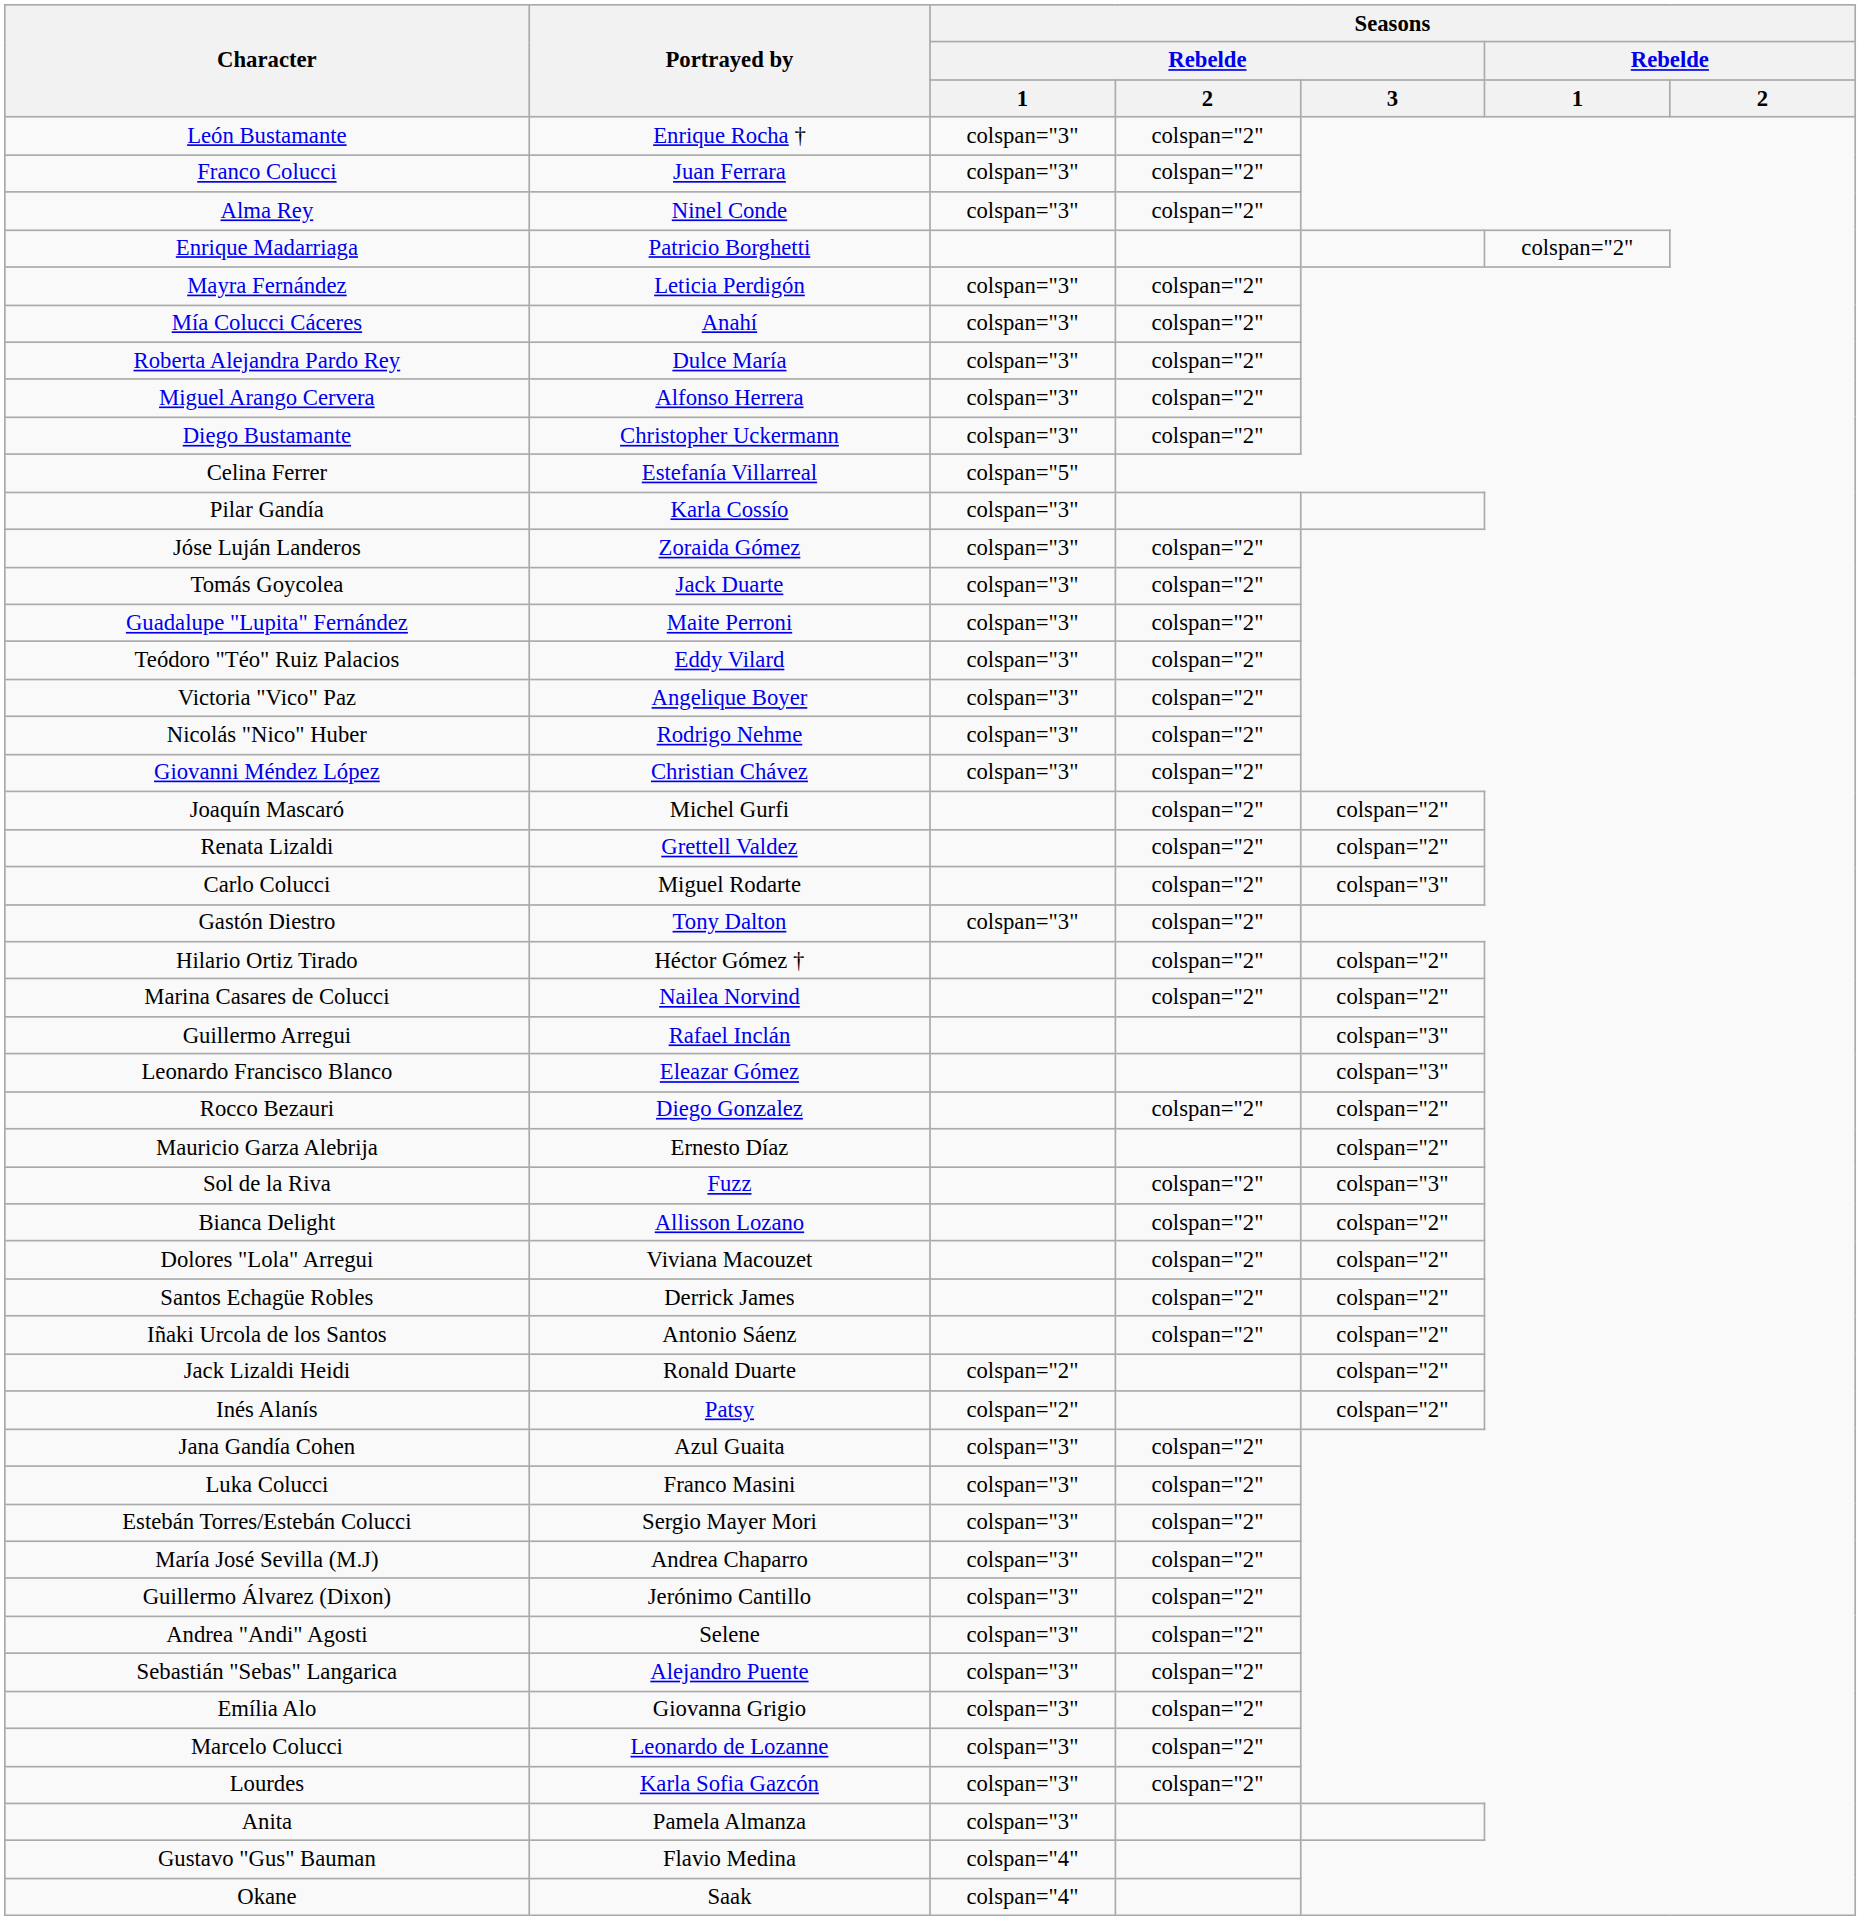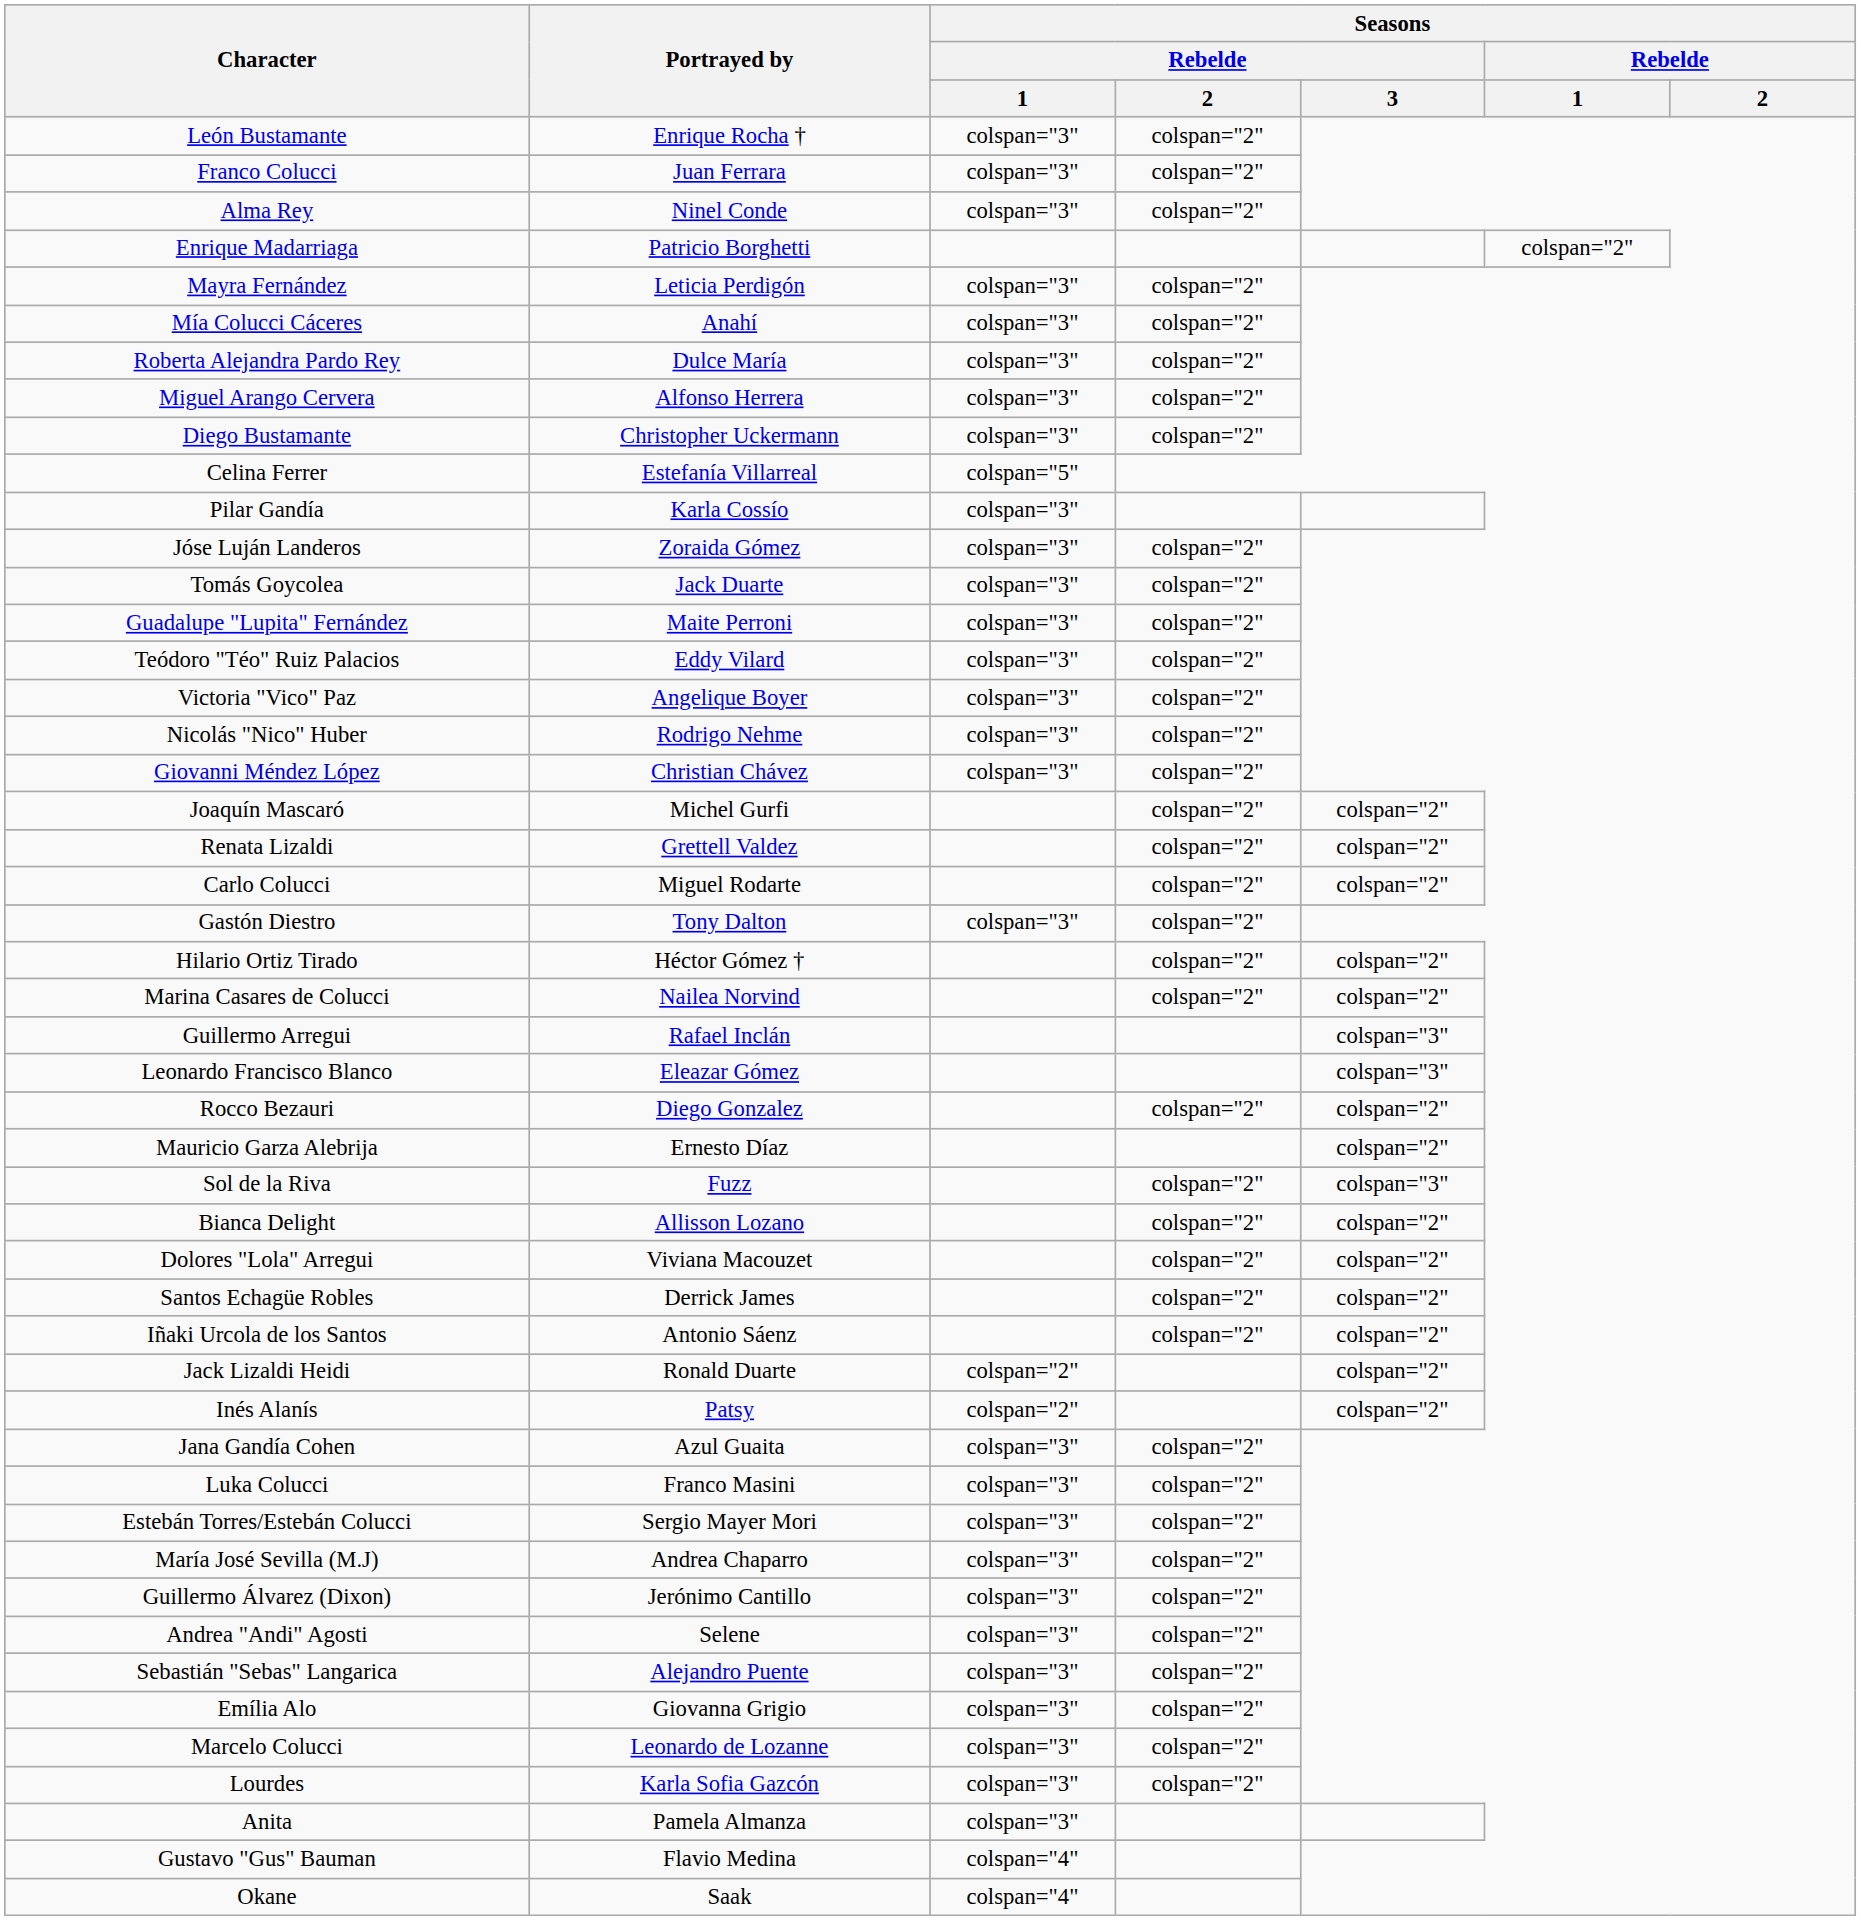(1392, 884) colspan="3" -> (1392, 884) colspan="2"
